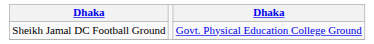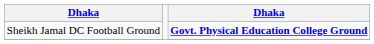(269, 30) normal -> (269, 30) bold
